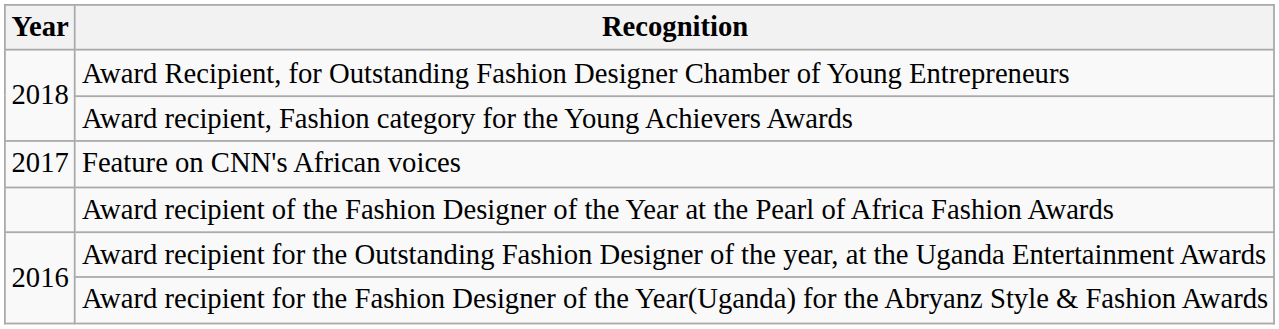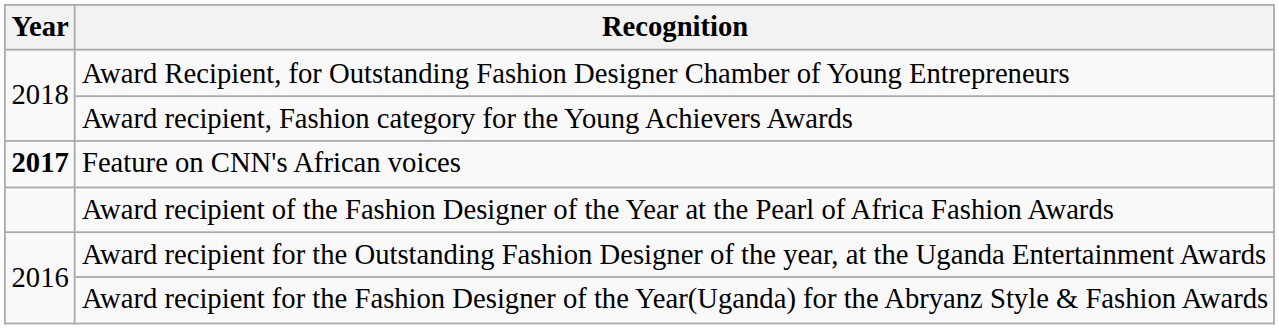(40, 163) normal -> (40, 163) bold
